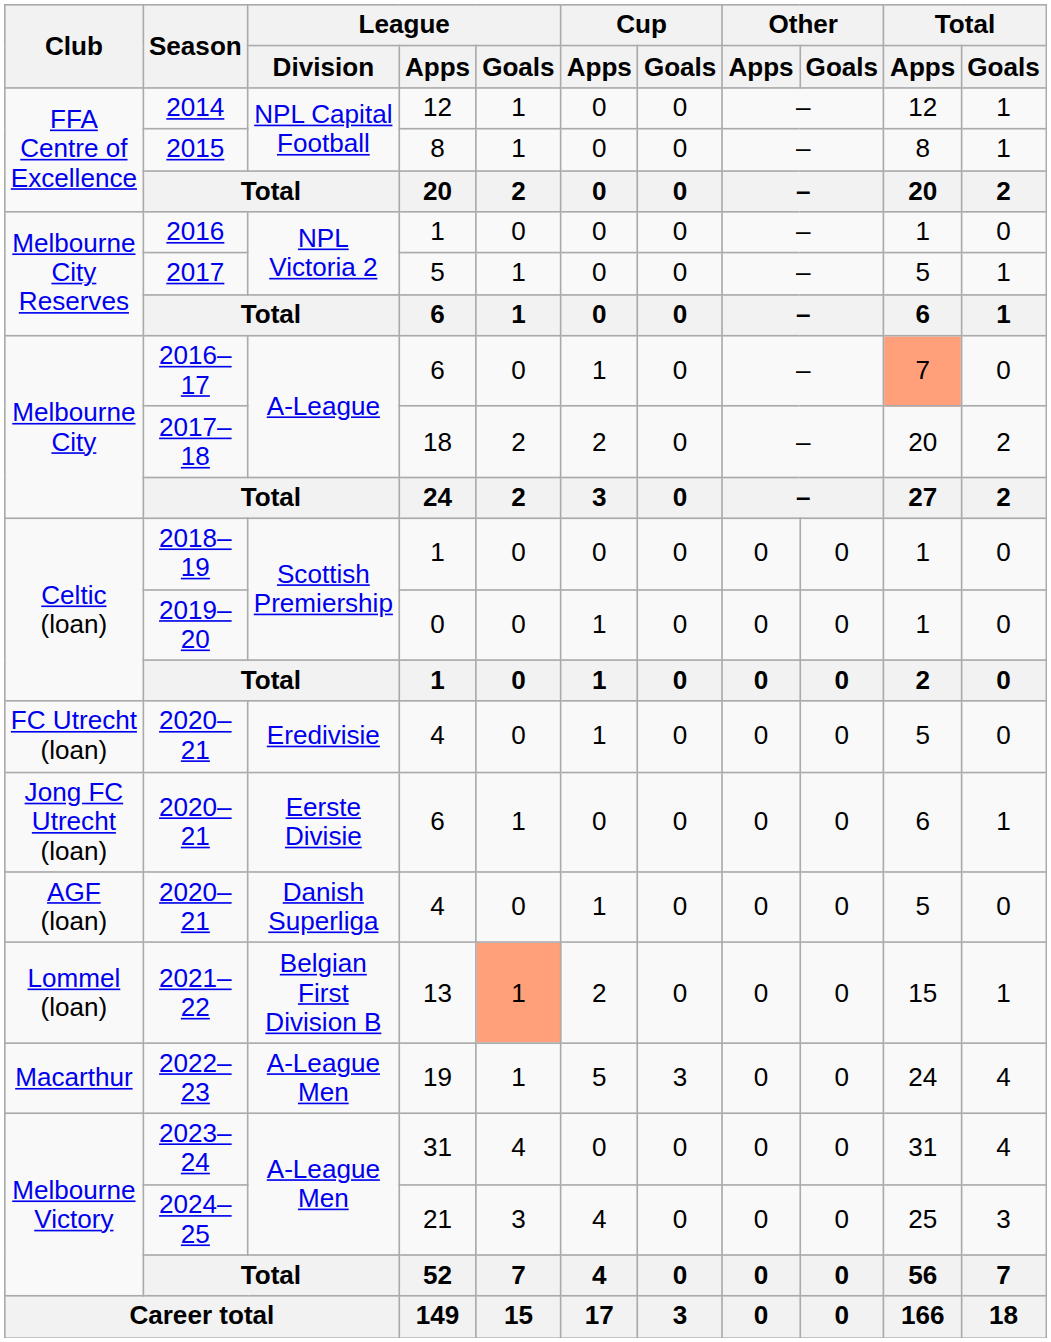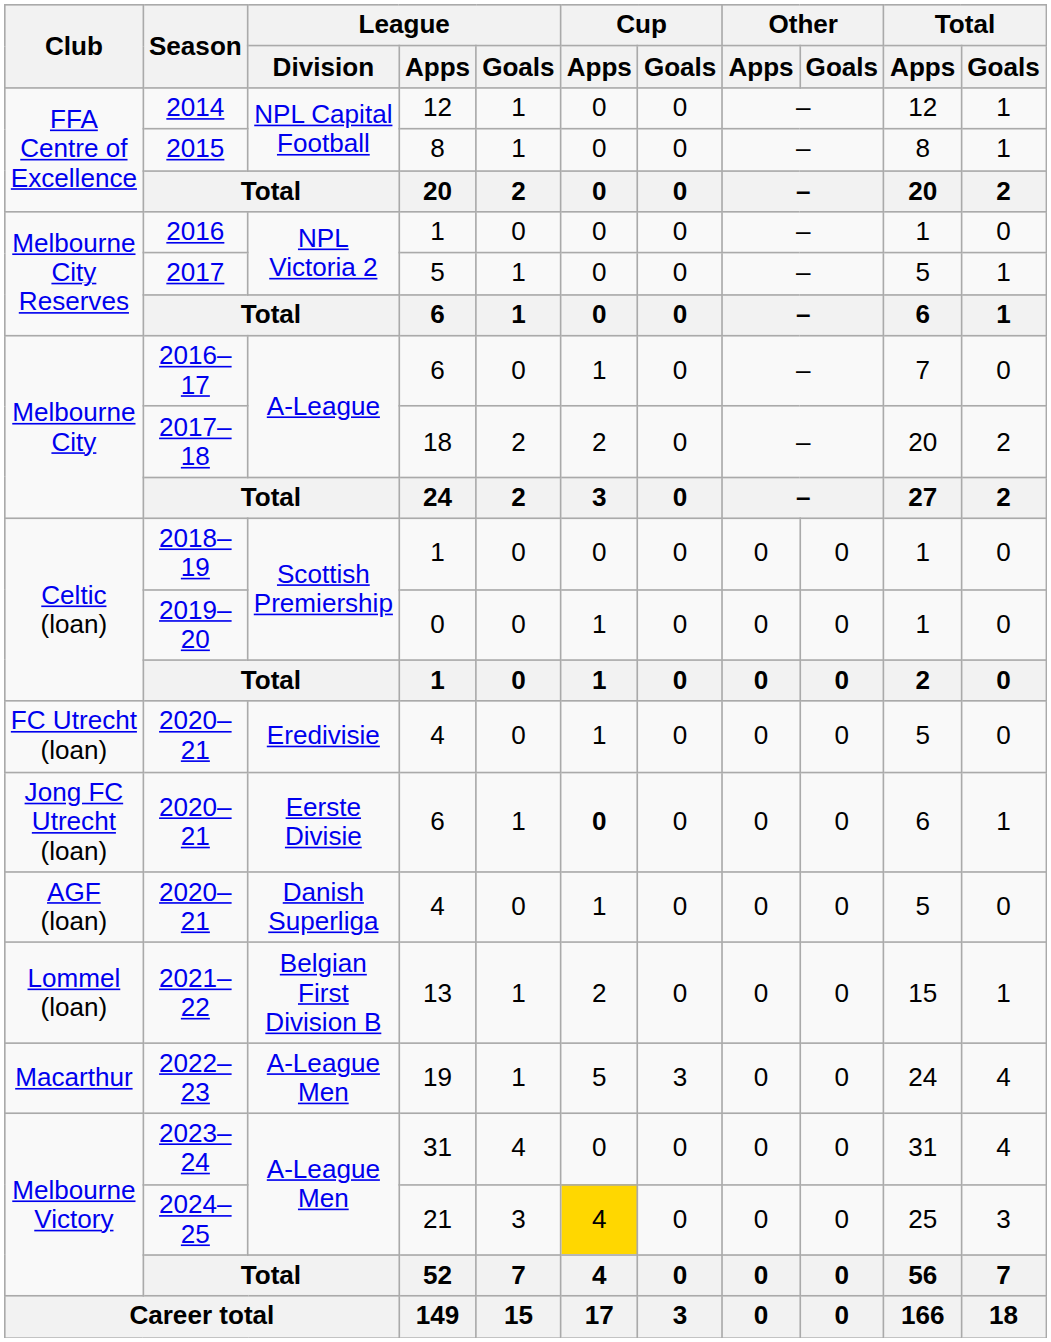(923, 370) lightsalmon background -> (923, 370) no background
(599, 821) normal -> (599, 821) bold
(518, 992) lightsalmon background -> (518, 992) no background
(599, 1219) no background -> (599, 1219) gold background
